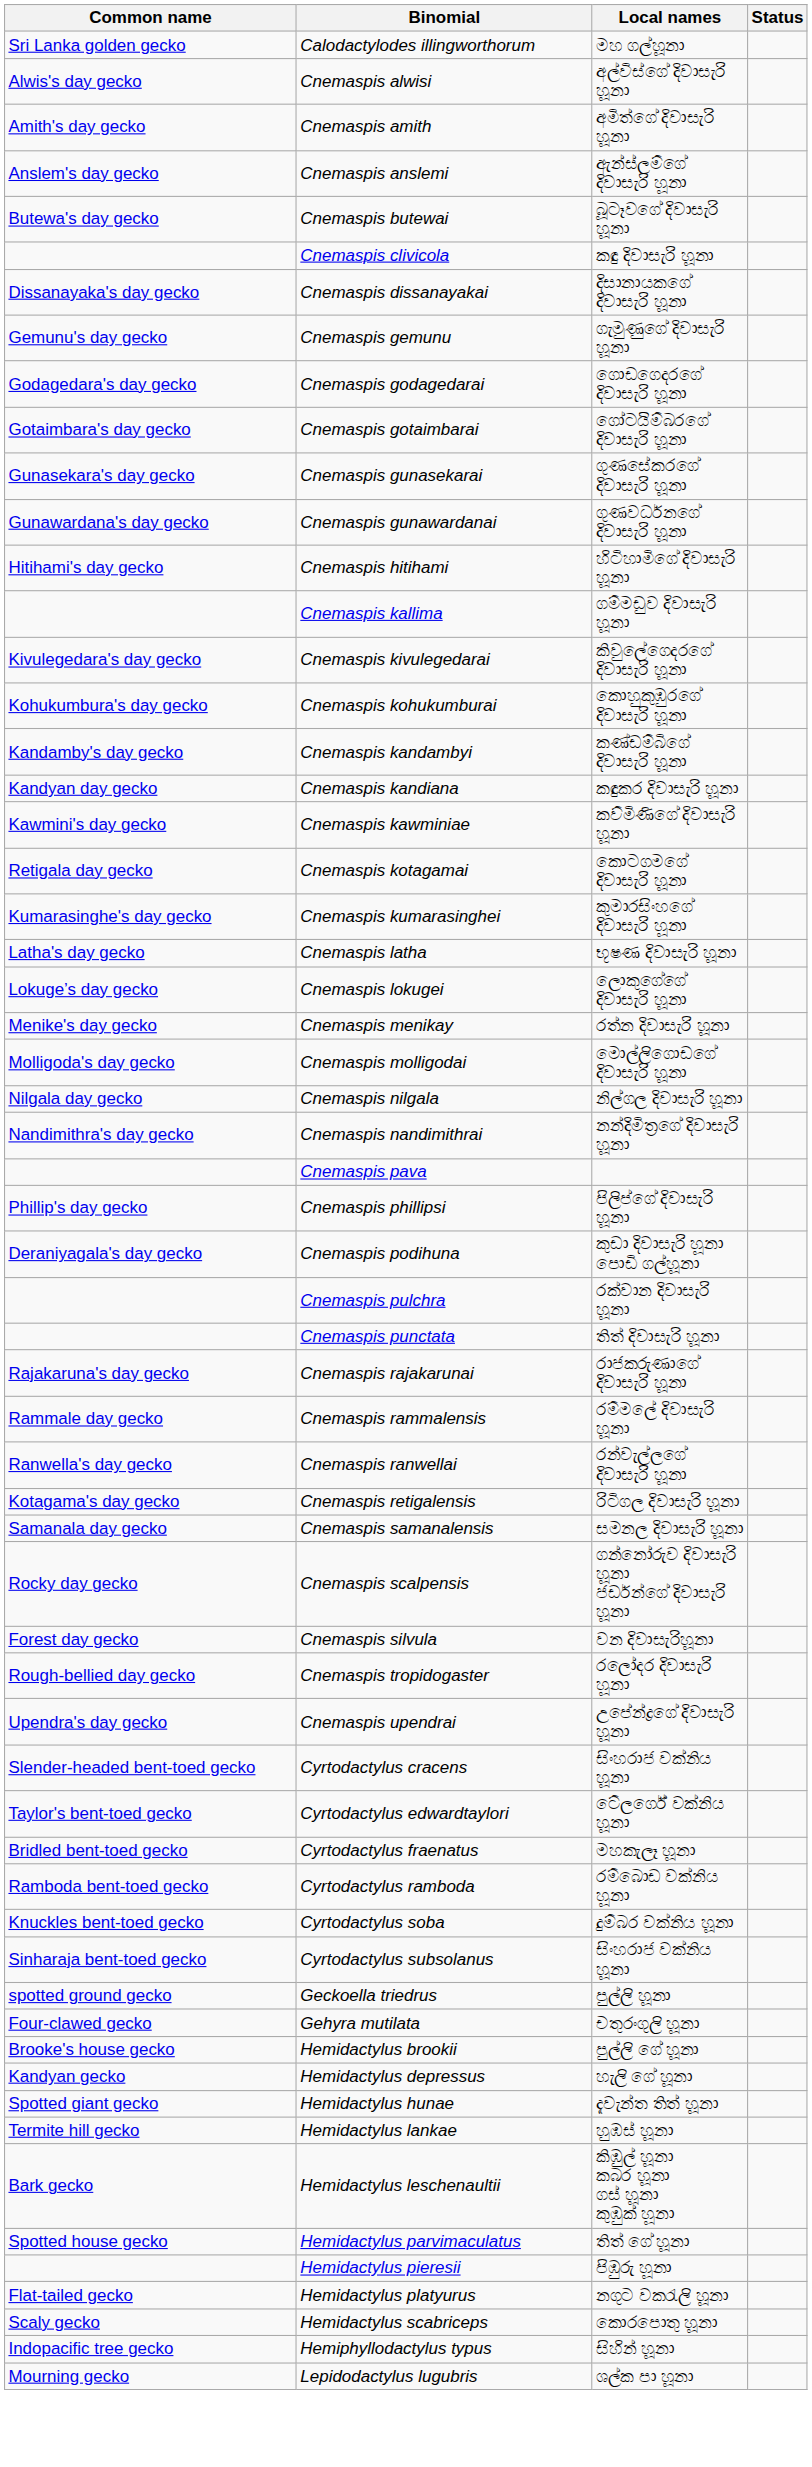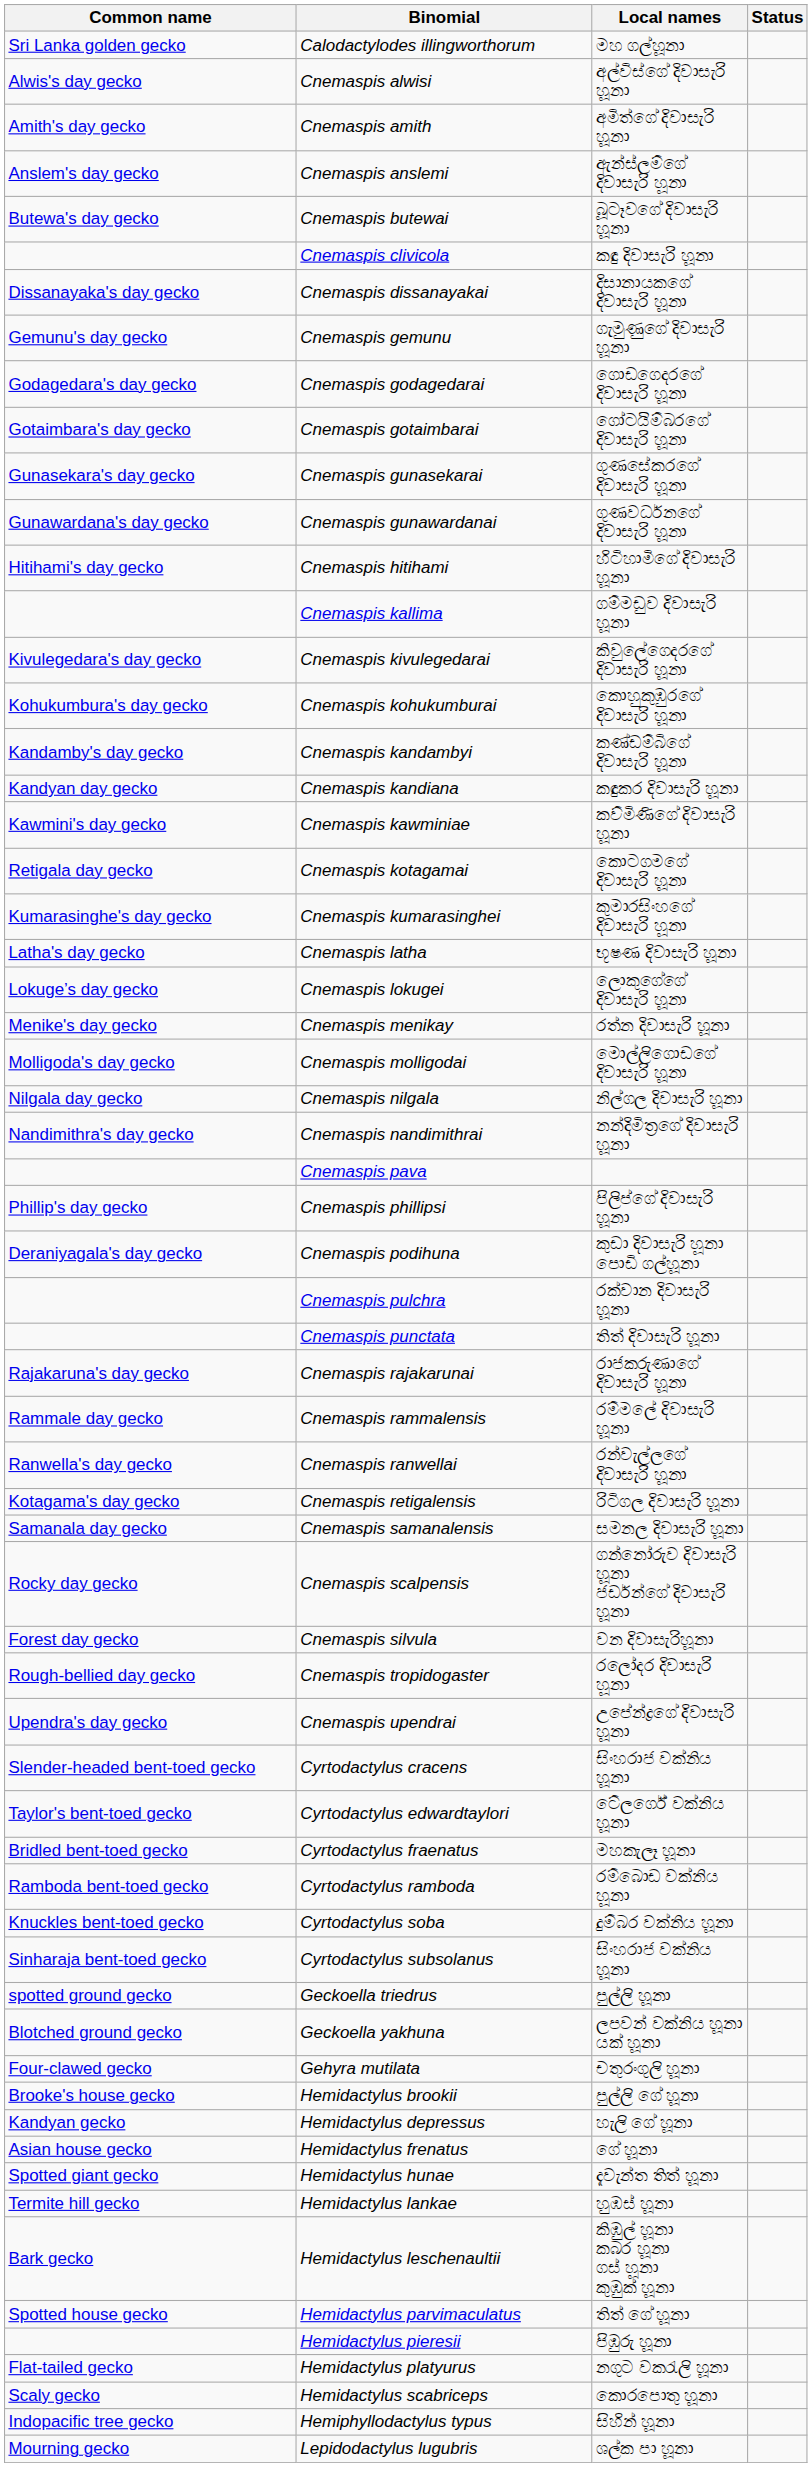+ row: (372, 2032)
+ row: (384, 2149)
